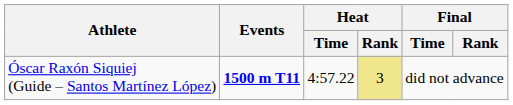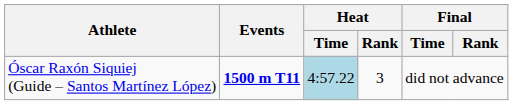(331, 78) no background -> (331, 78) lightblue background
(380, 78) khaki background -> (380, 78) no background
